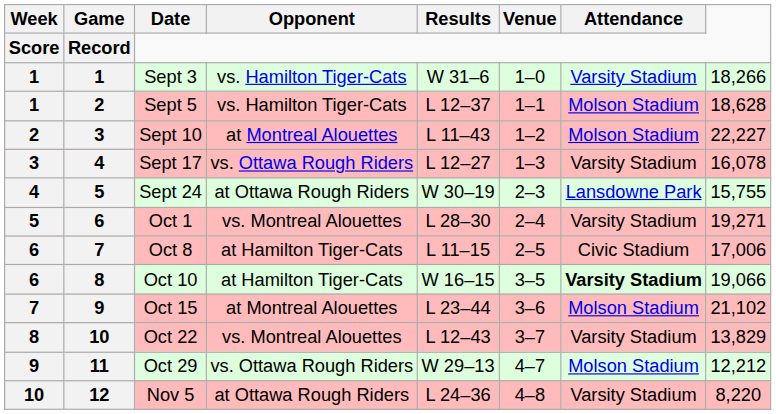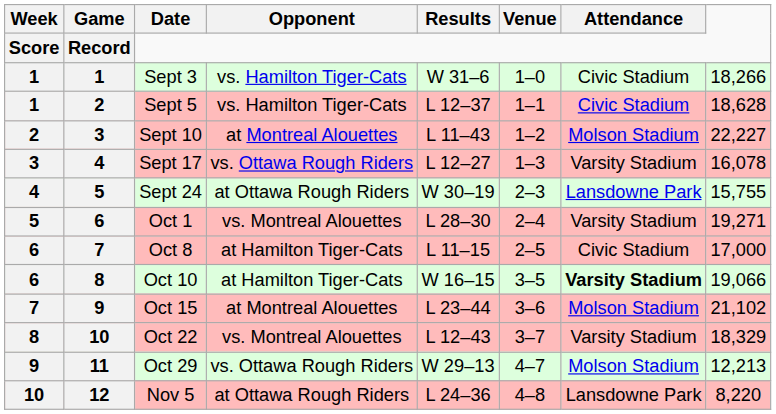(634, 76) Varsity Stadium -> (634, 76) Civic Stadium
(634, 105) Molson Stadium -> (634, 105) Civic Stadium
(738, 250) 17,006 -> (738, 250) 17,000
(738, 337) 13,829 -> (738, 337) 18,329
(738, 366) 12,212 -> (738, 366) 12,213
(634, 395) Varsity Stadium -> (634, 395) Lansdowne Park
